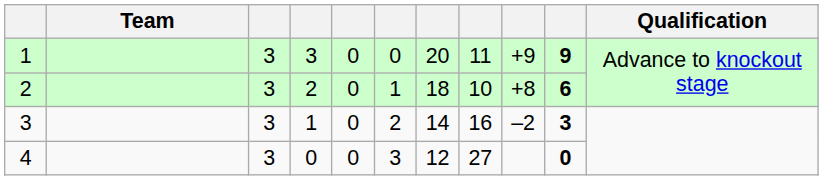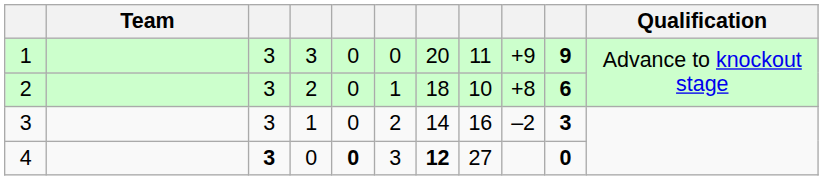(269, 157) normal -> (269, 157) bold
(353, 157) normal -> (353, 157) bold
(438, 157) normal -> (438, 157) bold
